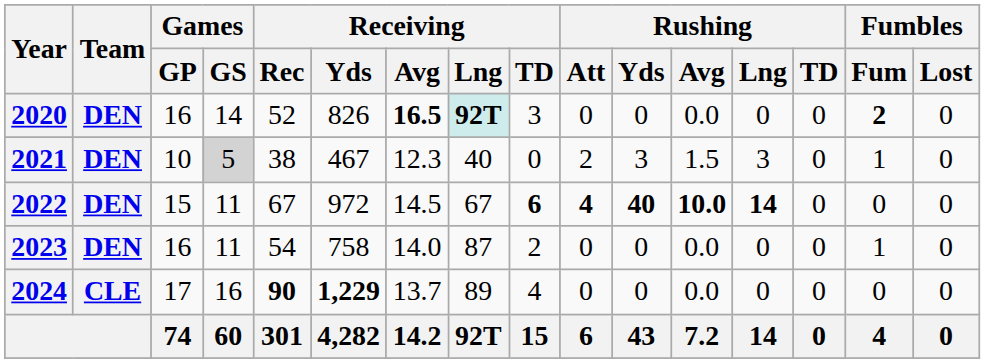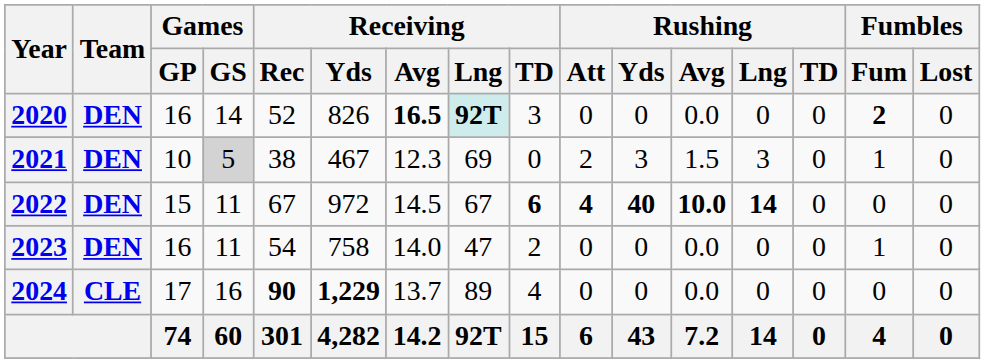(478, 159) 40 -> (478, 159) 69
(478, 247) 87 -> (478, 247) 47
